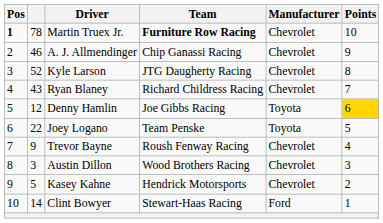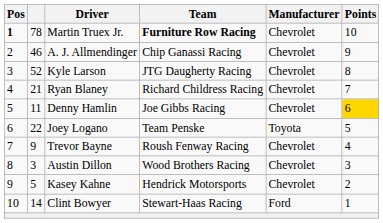(36, 89) 43 -> (36, 89) 21
(36, 108) 12 -> (36, 108) 11
(285, 108) Toyota -> (292, 108) Chevrolet
